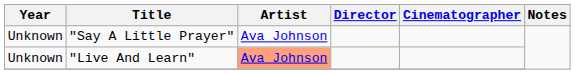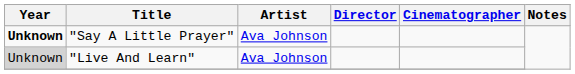(35, 37) normal -> (35, 37) bold
(35, 58) no background -> (35, 58) lightgrey background
(284, 58) lightsalmon background -> (284, 58) no background
